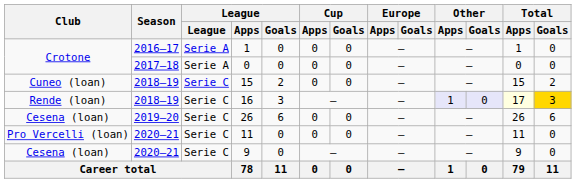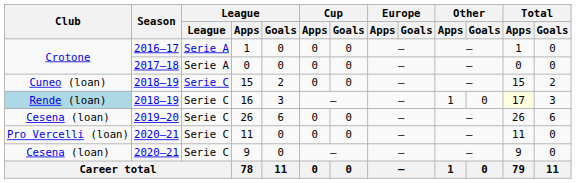(68, 100) no background -> (68, 100) lightblue background
(451, 100) lavender background -> (451, 100) no background
(485, 100) lavender background -> (485, 100) no background
(552, 100) gold background -> (552, 100) no background
